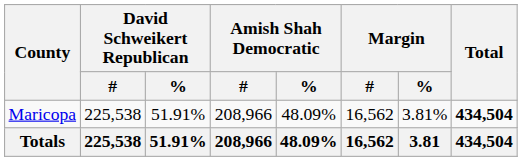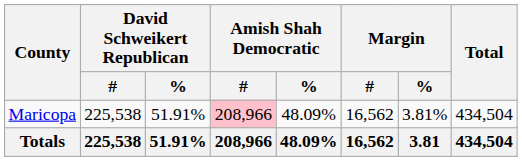(243, 113) no background -> (243, 113) pink background
(484, 113) bold -> (484, 113) normal
